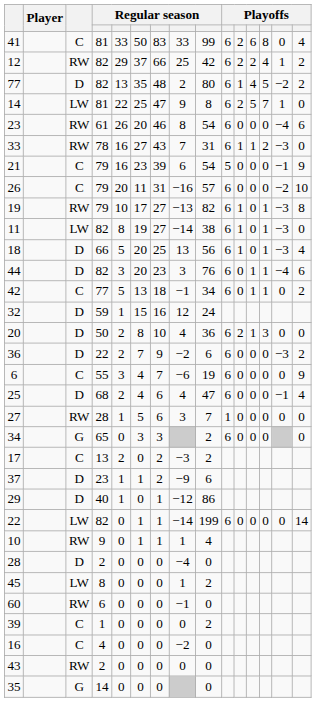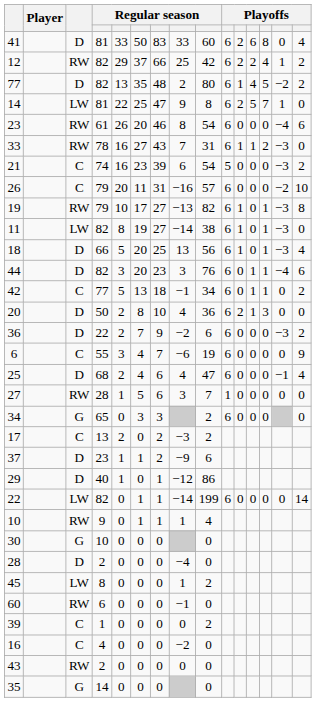(79, 41) C -> (79, 41) D
(209, 41) 99 -> (209, 41) 60
(102, 166) 79 -> (102, 166) 74
(282, 166) −1 -> (282, 166) −3
(302, 166) 9 -> (302, 166) 2
- row: (14, 312)
+ row: (14, 541)
